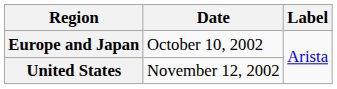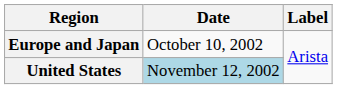(213, 70) no background -> (213, 70) lightblue background
